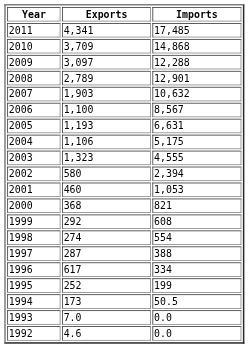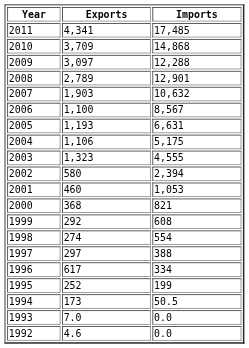(73, 254) 287 -> (73, 254) 297
